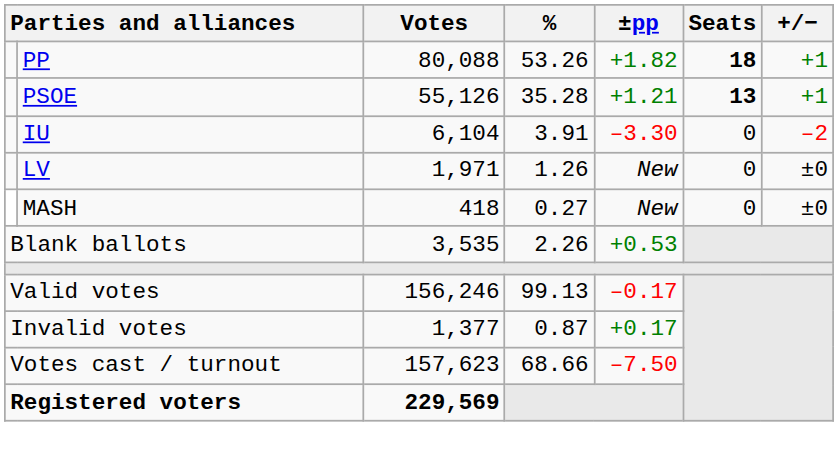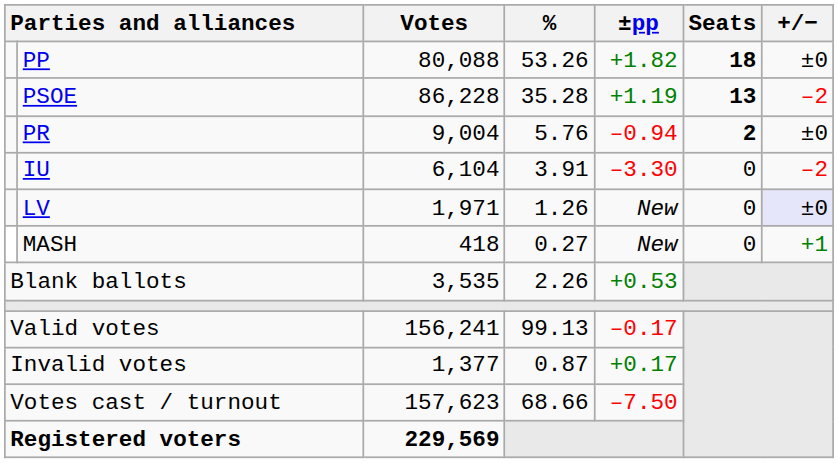(814, 60) +1 -> (814, 60) ±0
(459, 97) 55,126 -> (459, 97) 86,228
(644, 97) +1.21 -> (644, 97) +1.19
(814, 97) +1 -> (814, 97) –2
+ row: (36, 134)
(814, 171) no background -> (814, 208) lavender background
(814, 208) ±0 -> (814, 245) +1
(452, 292) 156,246 -> (452, 329) 156,241
